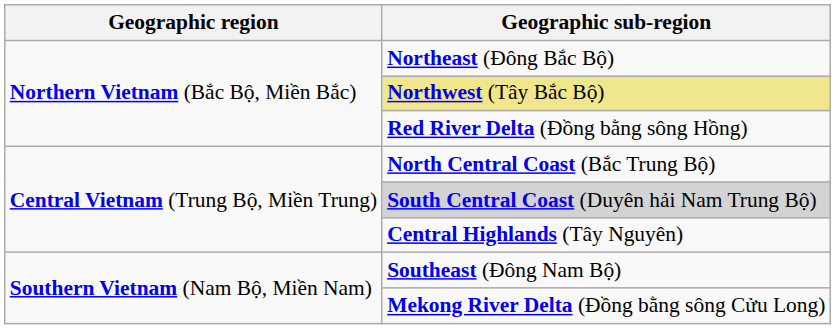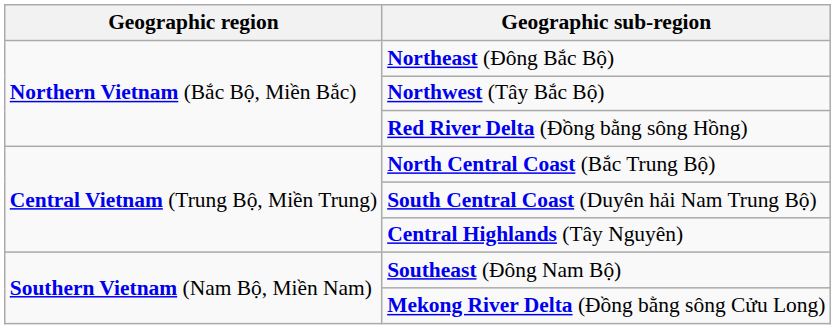(496, 93) khaki background -> (496, 93) no background
(602, 199) lightgrey background -> (602, 199) no background
